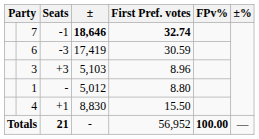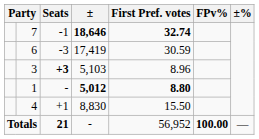(62, 69) normal -> (62, 69) bold
(93, 87) normal -> (93, 87) bold
(180, 87) normal -> (180, 87) bold
